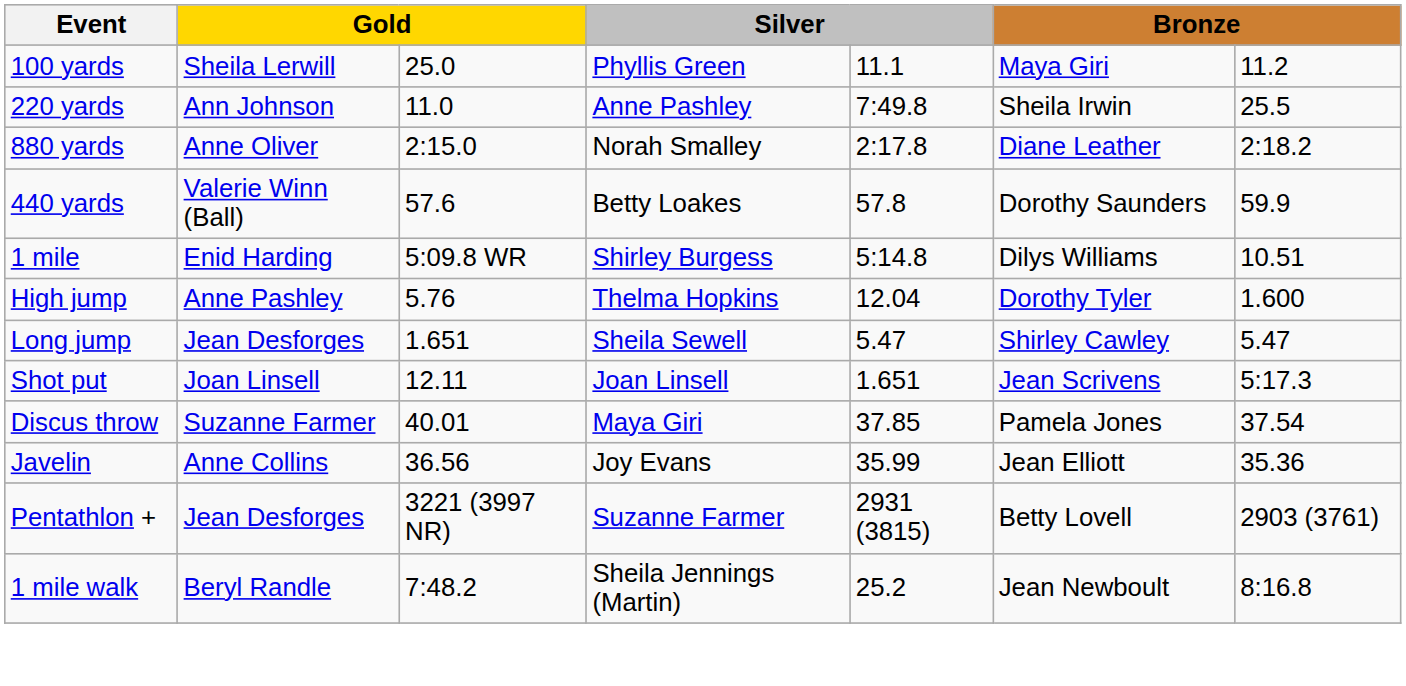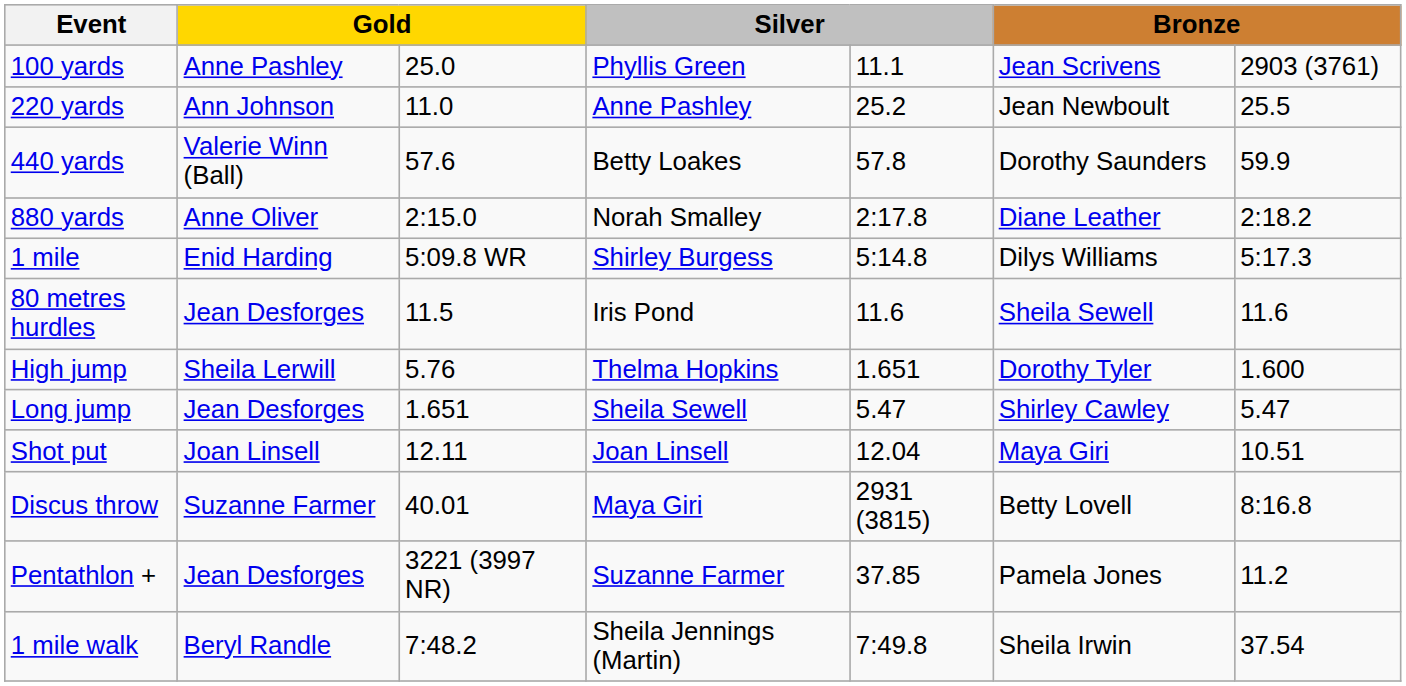(259, 65) Sheila Lerwill -> (263, 65) Anne Pashley
(1054, 65) Maya Giri -> (1080, 65) Jean Scrivens
(1264, 65) 11.2 -> (1310, 65) 2903 (3761)
(892, 106) 7:49.8 -> (881, 106) 25.2
(1065, 106) Sheila Irwin -> (1084, 106) Jean Newboult
rows swapped: (67, 202) <-> (67, 147)
(1272, 258) 10.51 -> (1276, 258) 5:17.3
+ row: (68, 313)
(263, 299) Anne Pashley -> (259, 368) Sheila Lerwill
(888, 299) 12.04 -> (888, 368) 1.651
(888, 380) 1.651 -> (888, 450) 12.04
(1080, 380) Jean Scrivens -> (1054, 450) Maya Giri
(1276, 380) 5:17.3 -> (1272, 450) 10.51
(888, 421) 37.85 -> (893, 505) 2931 (3815)
(1080, 421) Pamela Jones -> (1065, 505) Betty Lovell
(1272, 421) 37.54 -> (1276, 505) 8:16.8
- row: (51, 462)
(893, 517) 2931 (3815) -> (888, 575) 37.85
(1065, 517) Betty Lovell -> (1080, 575) Pamela Jones
(1310, 517) 2903 (3761) -> (1264, 575) 11.2
(881, 587) 25.2 -> (892, 645) 7:49.8
(1084, 587) Jean Newboult -> (1065, 645) Sheila Irwin
(1276, 587) 8:16.8 -> (1272, 645) 37.54
